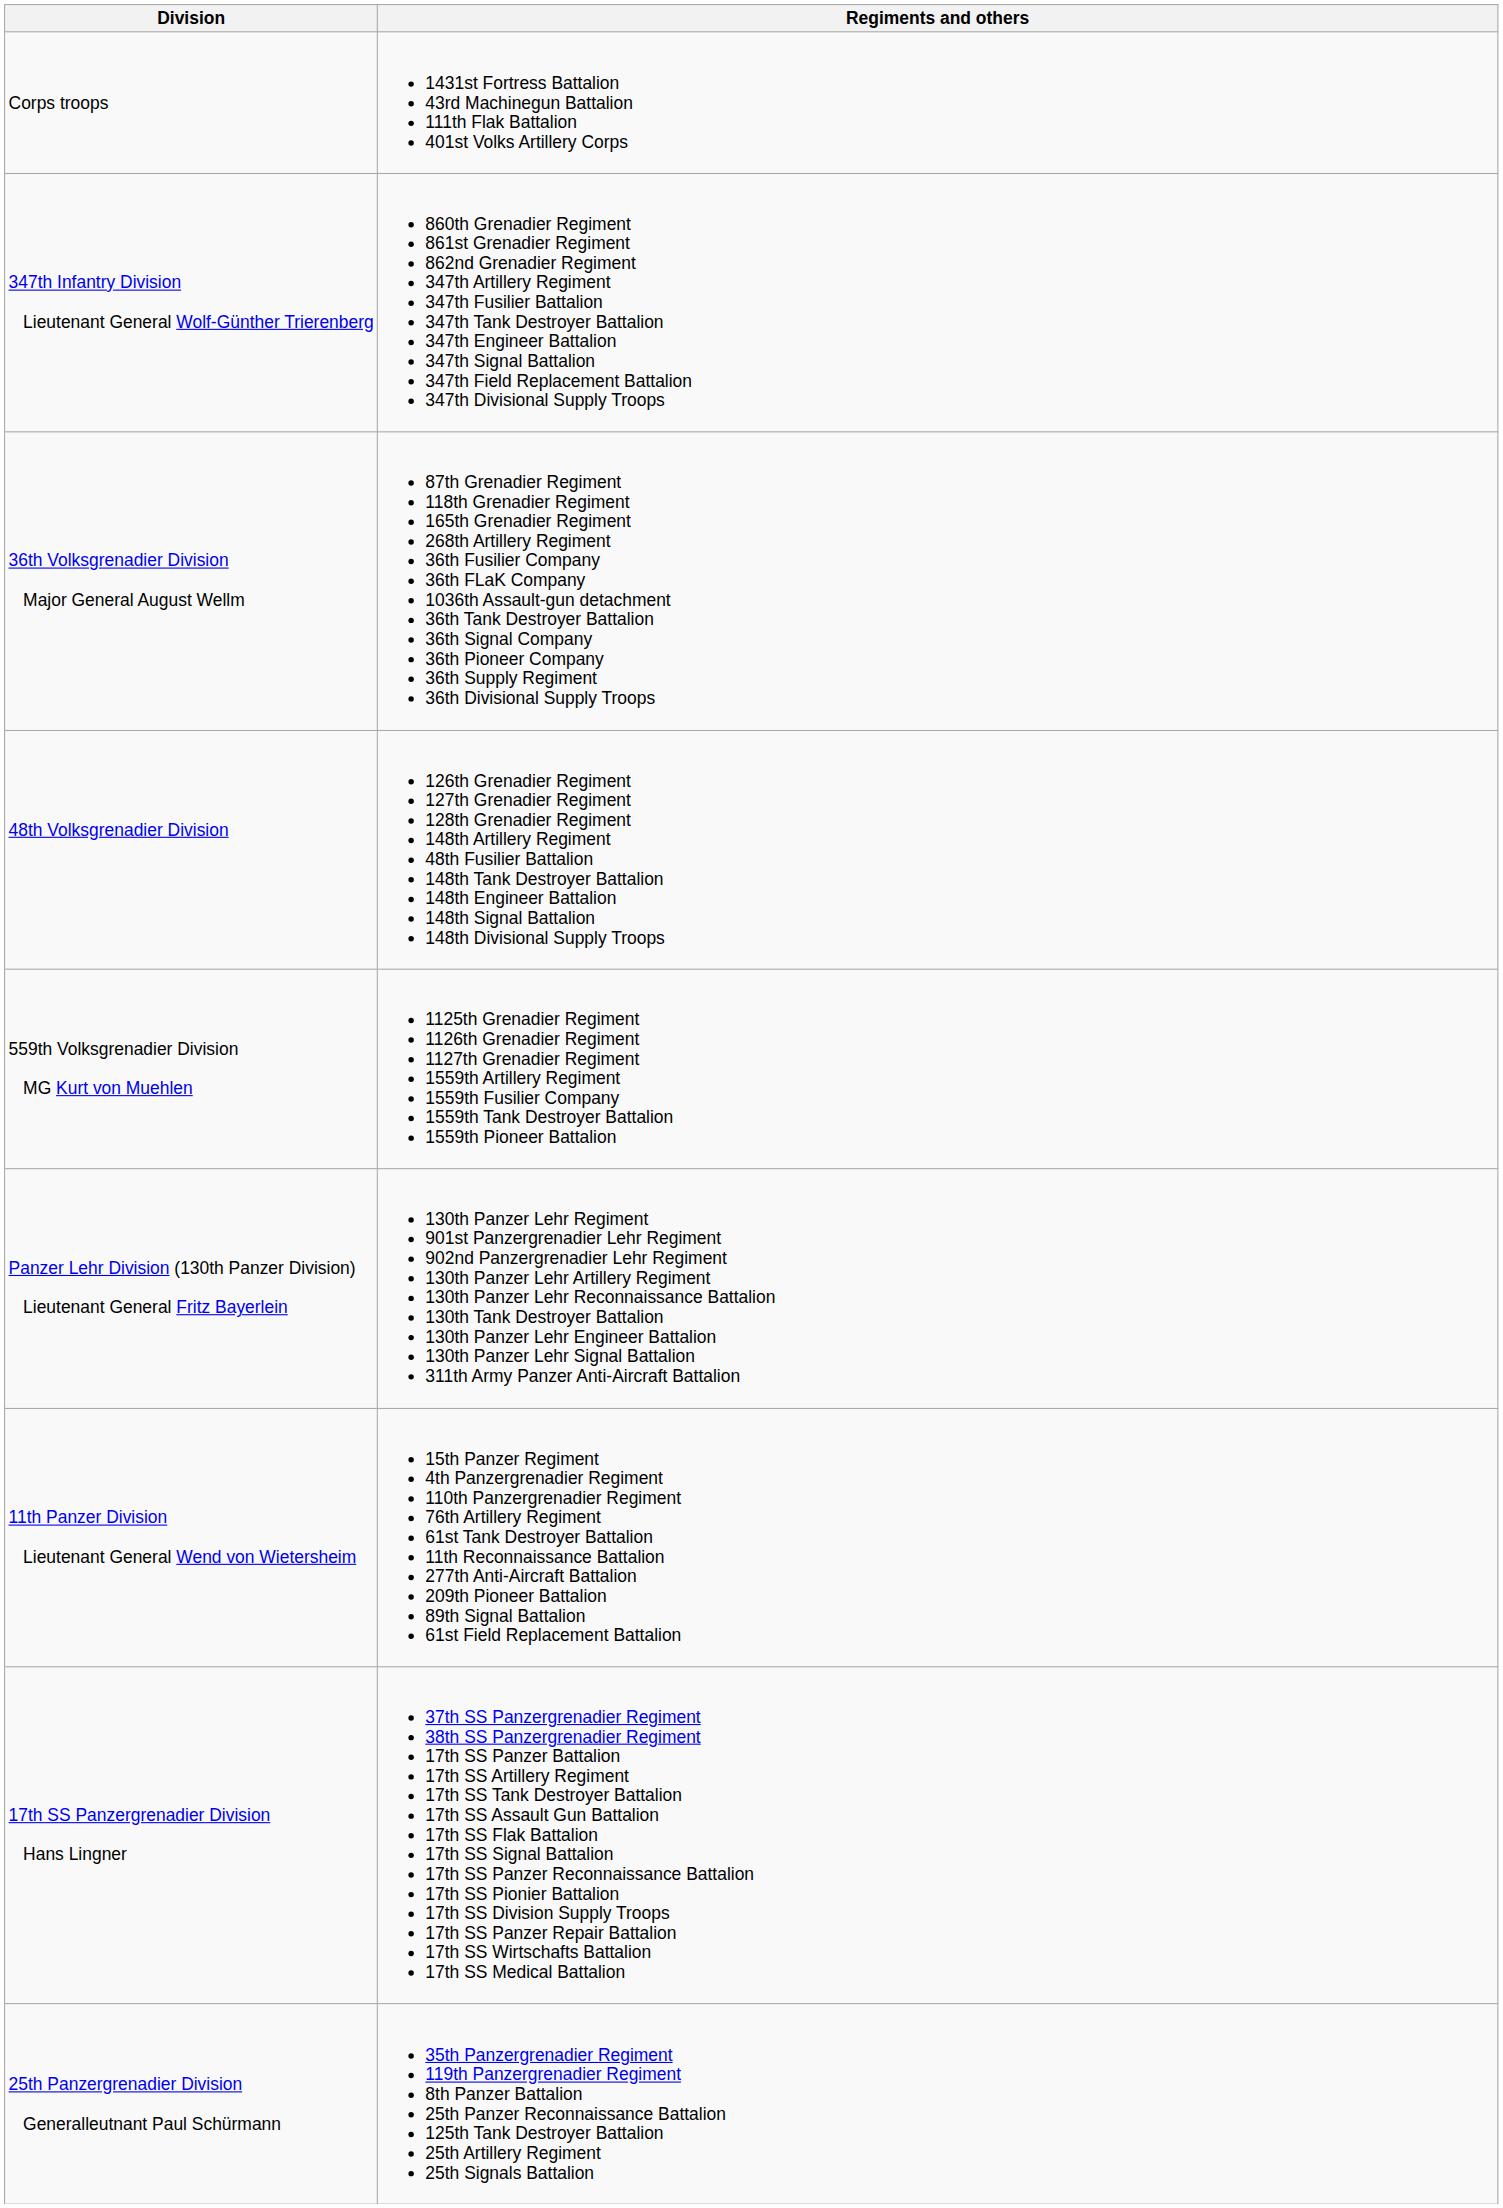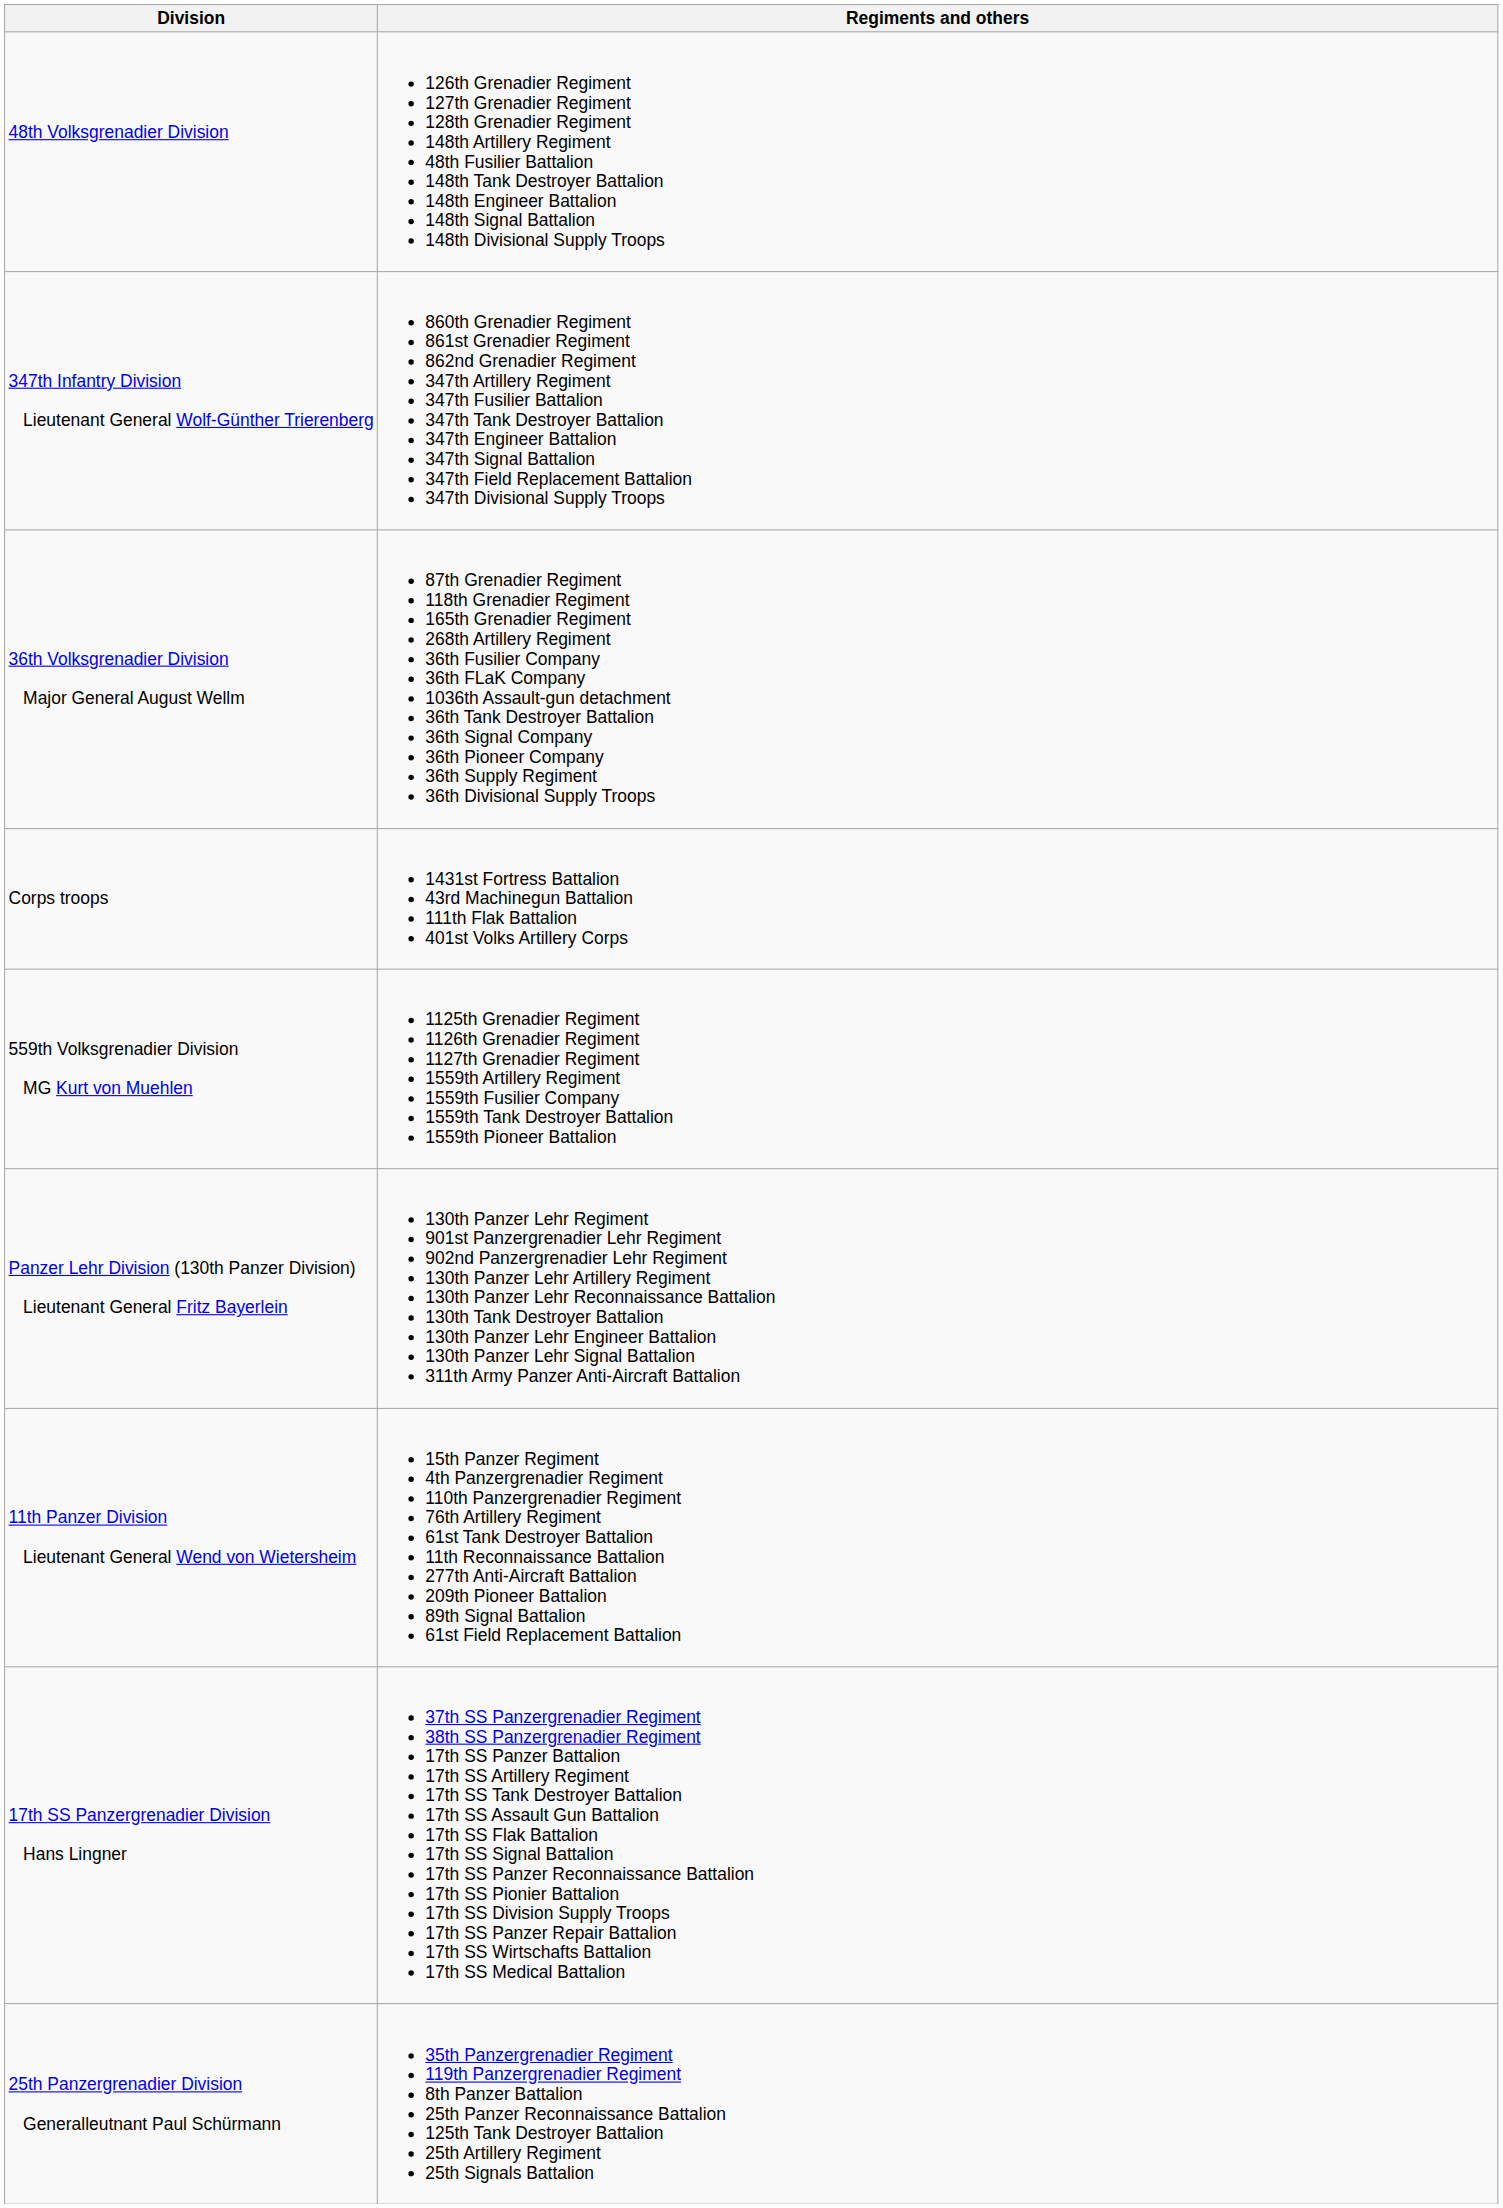rows swapped: (58, 102) <-> (119, 849)
